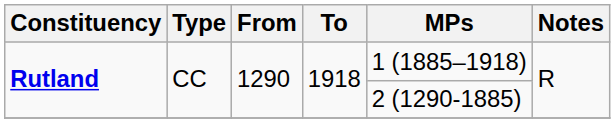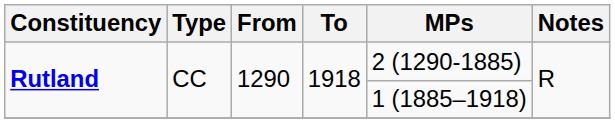(449, 61) 1 (1885–1918) -> (447, 61) 2 (1290-1885)
(447, 99) 2 (1290-1885) -> (449, 99) 1 (1885–1918)
